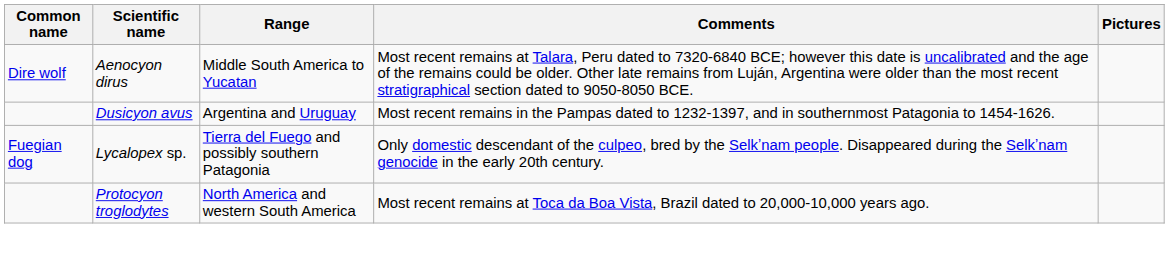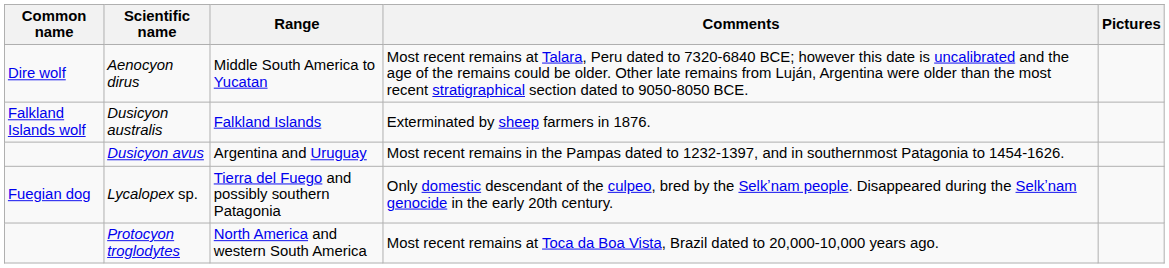+ row: (138, 122)
